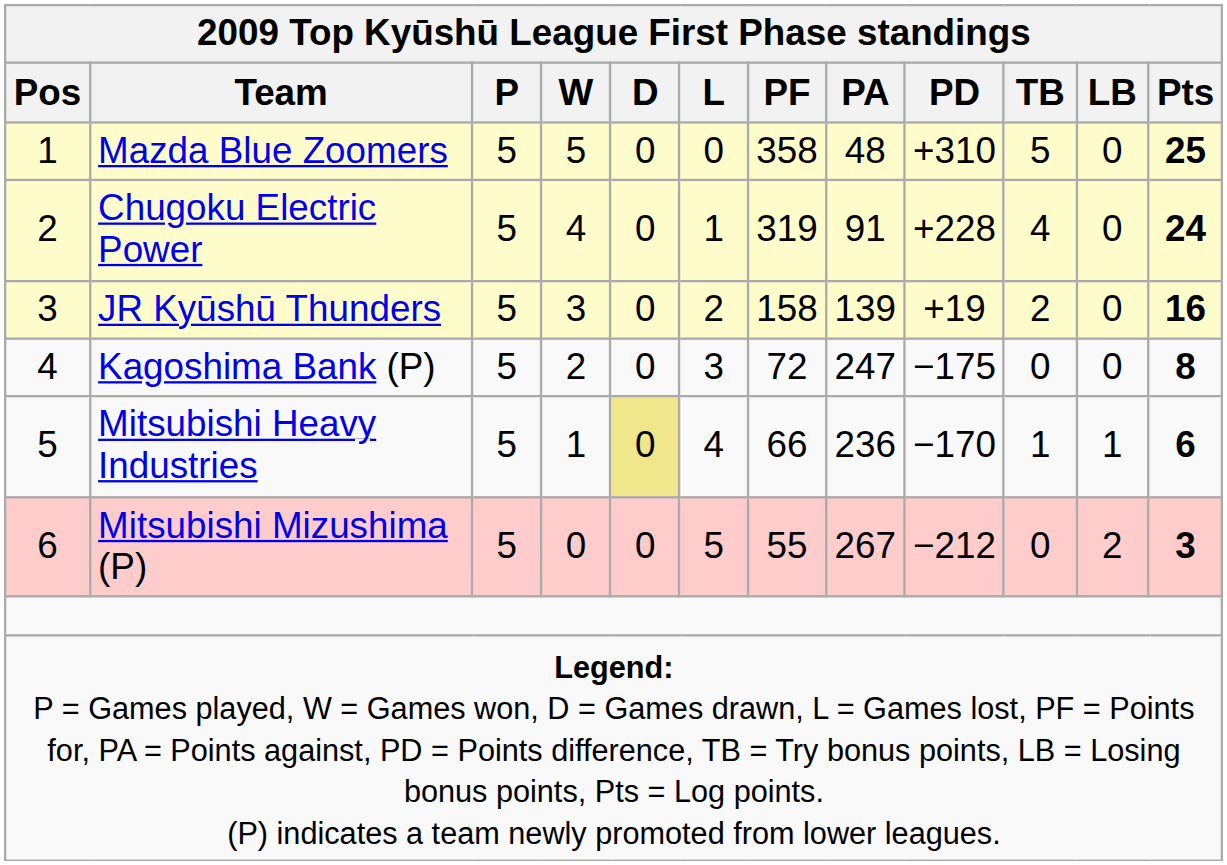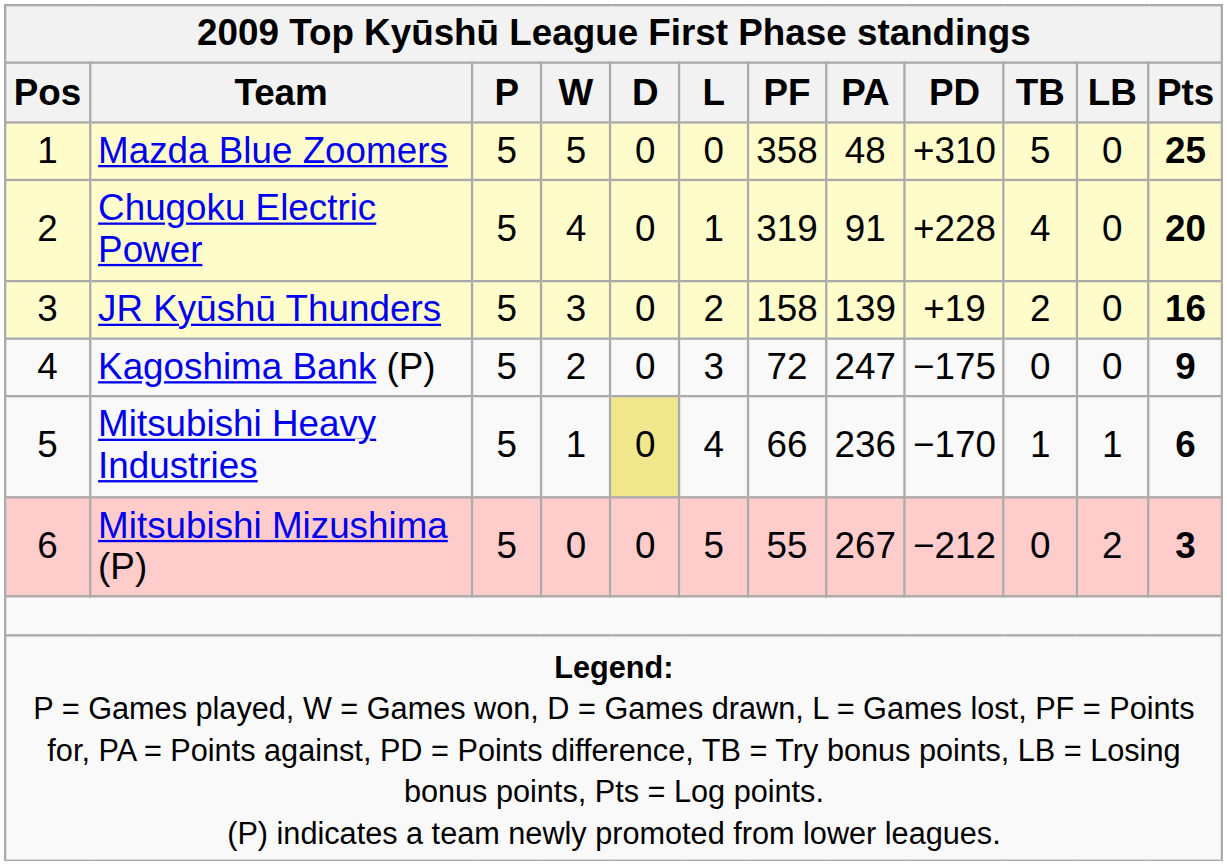(1186, 229) 24 -> (1186, 229) 20
(1186, 366) 8 -> (1186, 366) 9
